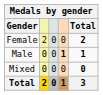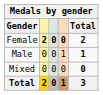(44, 40) normal -> (44, 40) bold
(54, 40) normal -> (54, 40) bold
(63, 40) normal -> (63, 40) bold
(63, 55) bold -> (63, 55) normal
